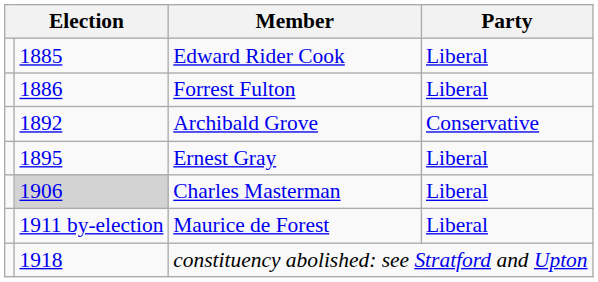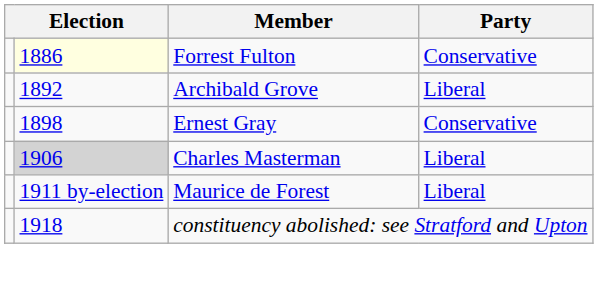- row: (259, 55)
(41, 89) no background -> (41, 55) lightyellow background
(457, 89) Liberal -> (480, 55) Conservative
(483, 123) Conservative -> (455, 89) Liberal
(41, 157) 1895 -> (41, 123) 1898
(457, 157) Liberal -> (480, 123) Conservative
